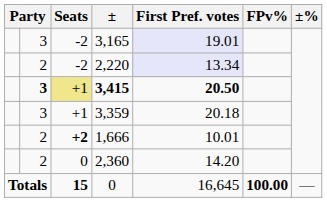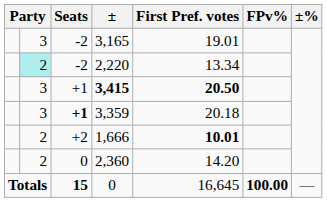(222, 40) lavender background -> (222, 40) no background
(43, 64) no background -> (43, 64) paleturquoise background
(222, 64) lavender background -> (222, 64) no background
(43, 88) bold -> (43, 88) normal
(80, 88) khaki background -> (80, 88) no background
(80, 112) normal -> (80, 112) bold
(80, 137) bold -> (80, 137) normal
(222, 137) normal -> (222, 137) bold
